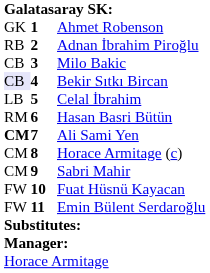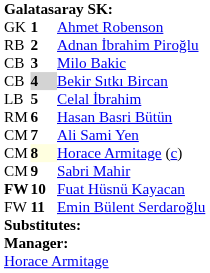(14, 81) lavender background -> (14, 81) no background
(34, 81) no background -> (34, 81) lightgrey background
(17, 135) bold -> (16, 135) normal
(34, 153) no background -> (34, 153) lightyellow background
(15, 189) normal -> (16, 189) bold
